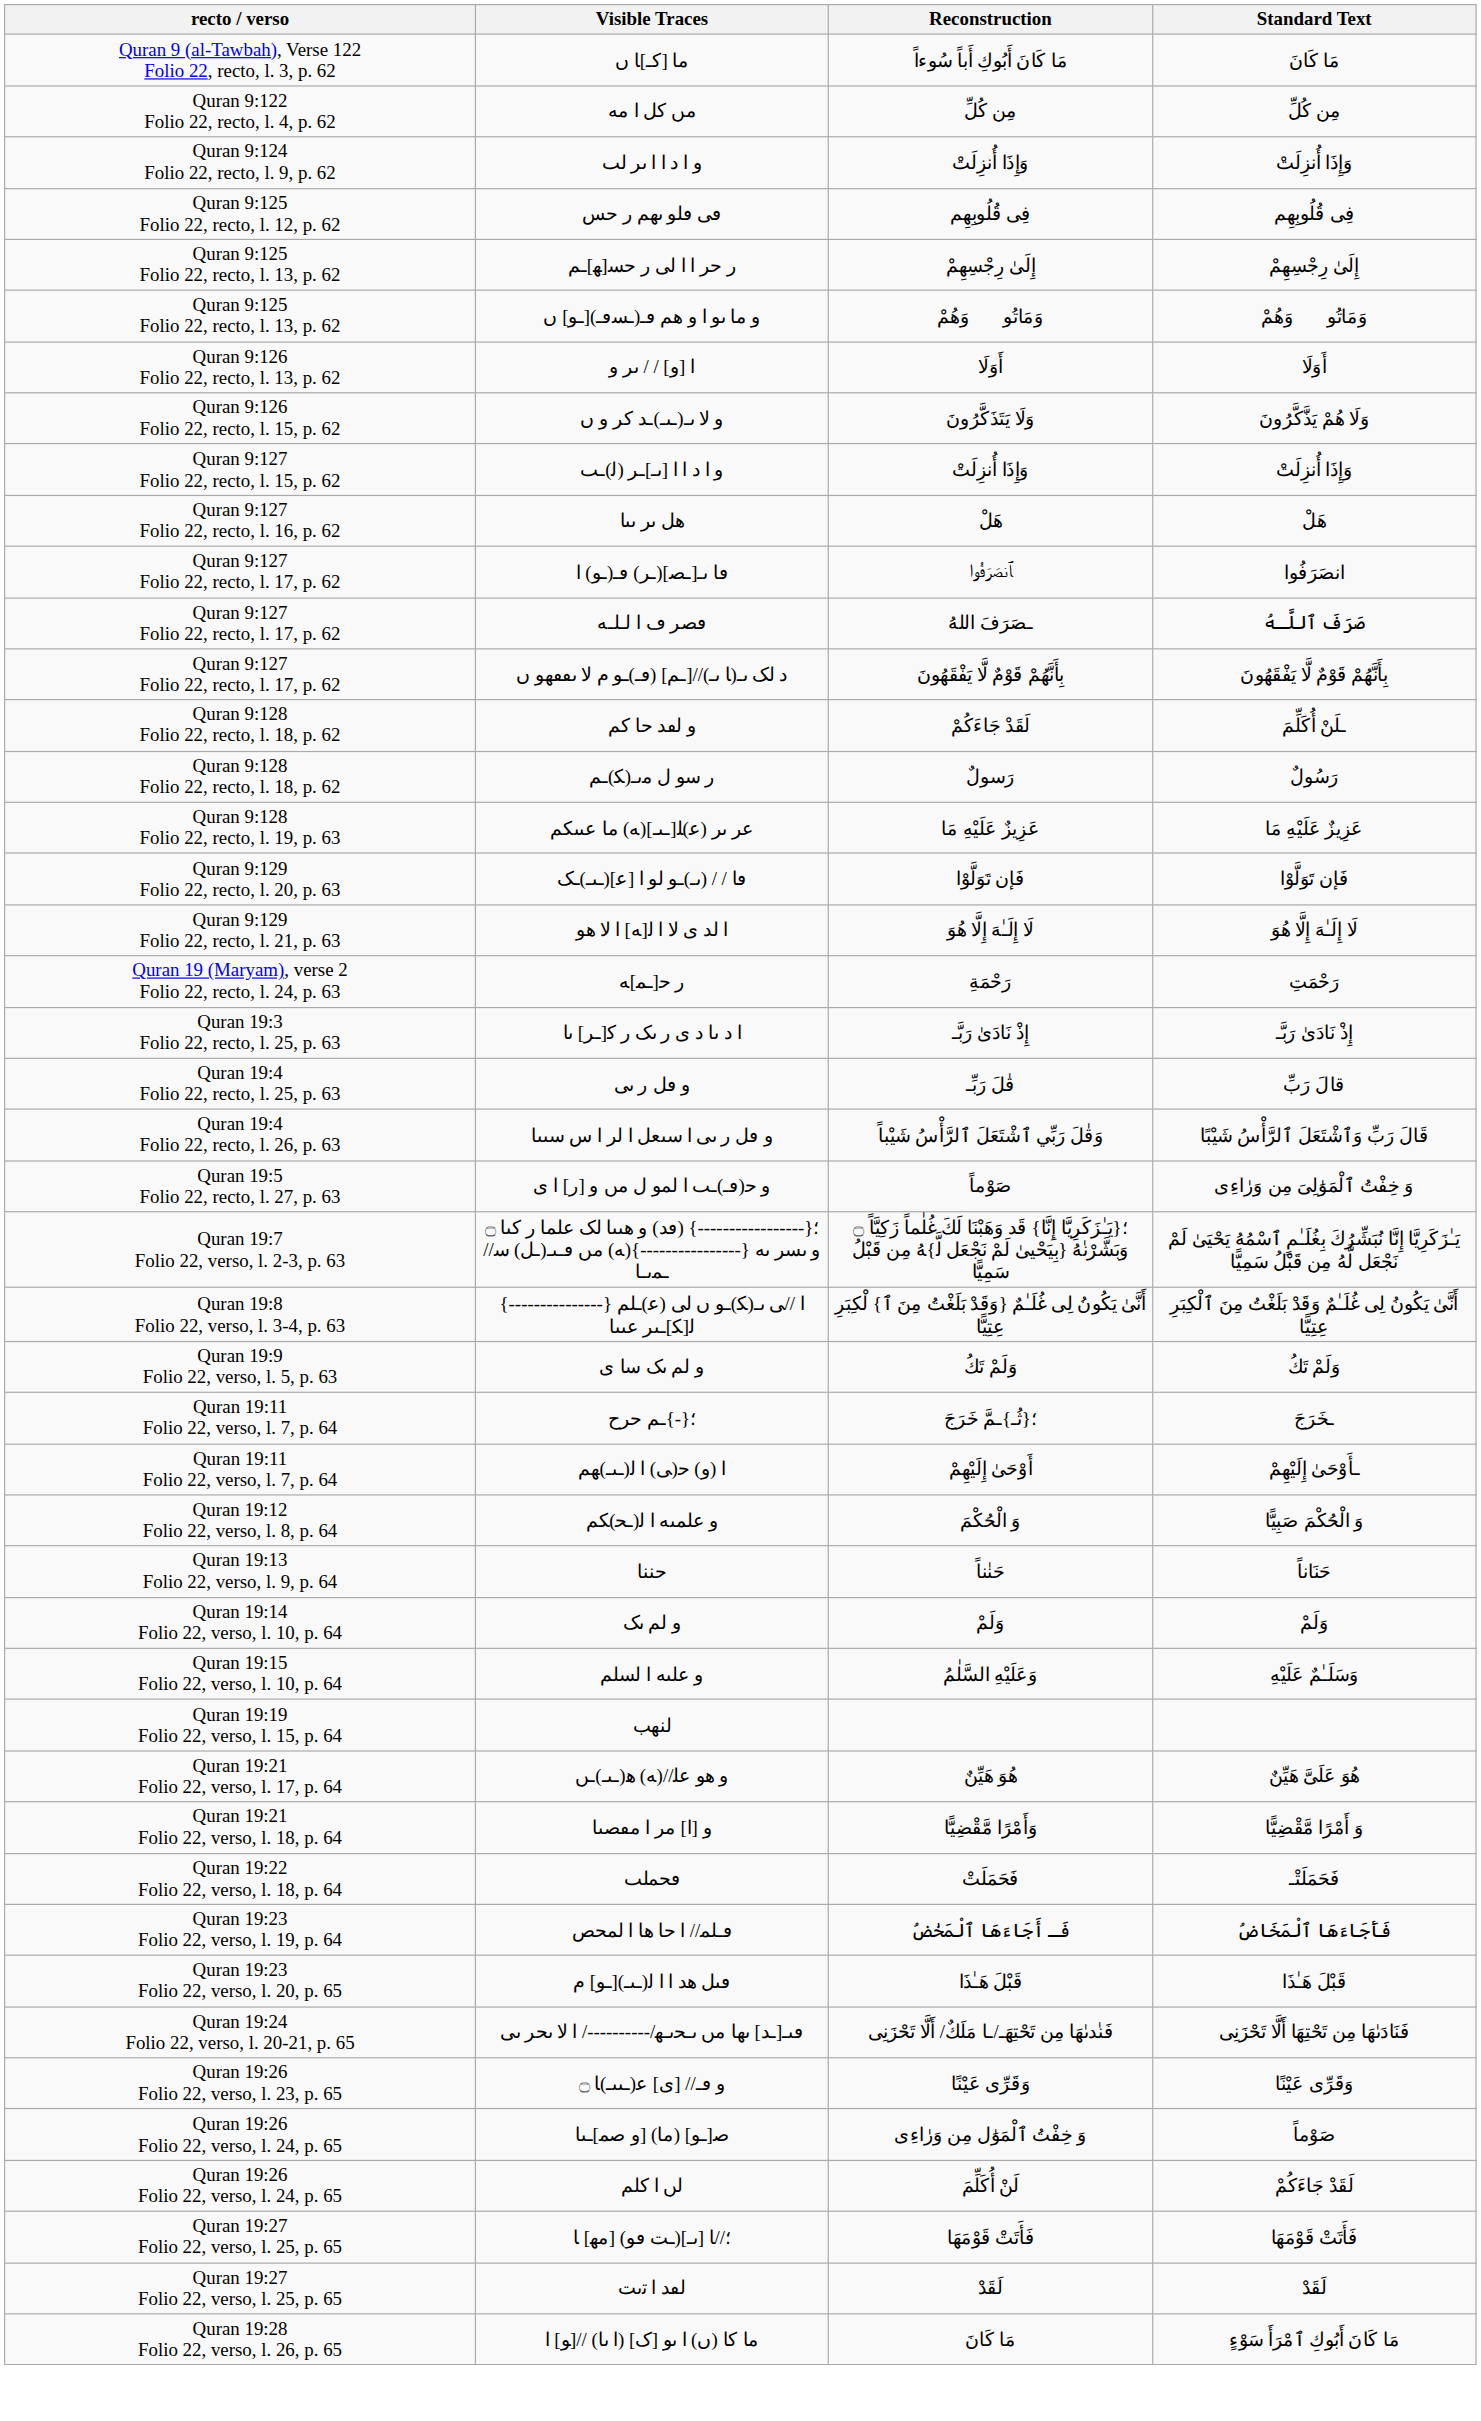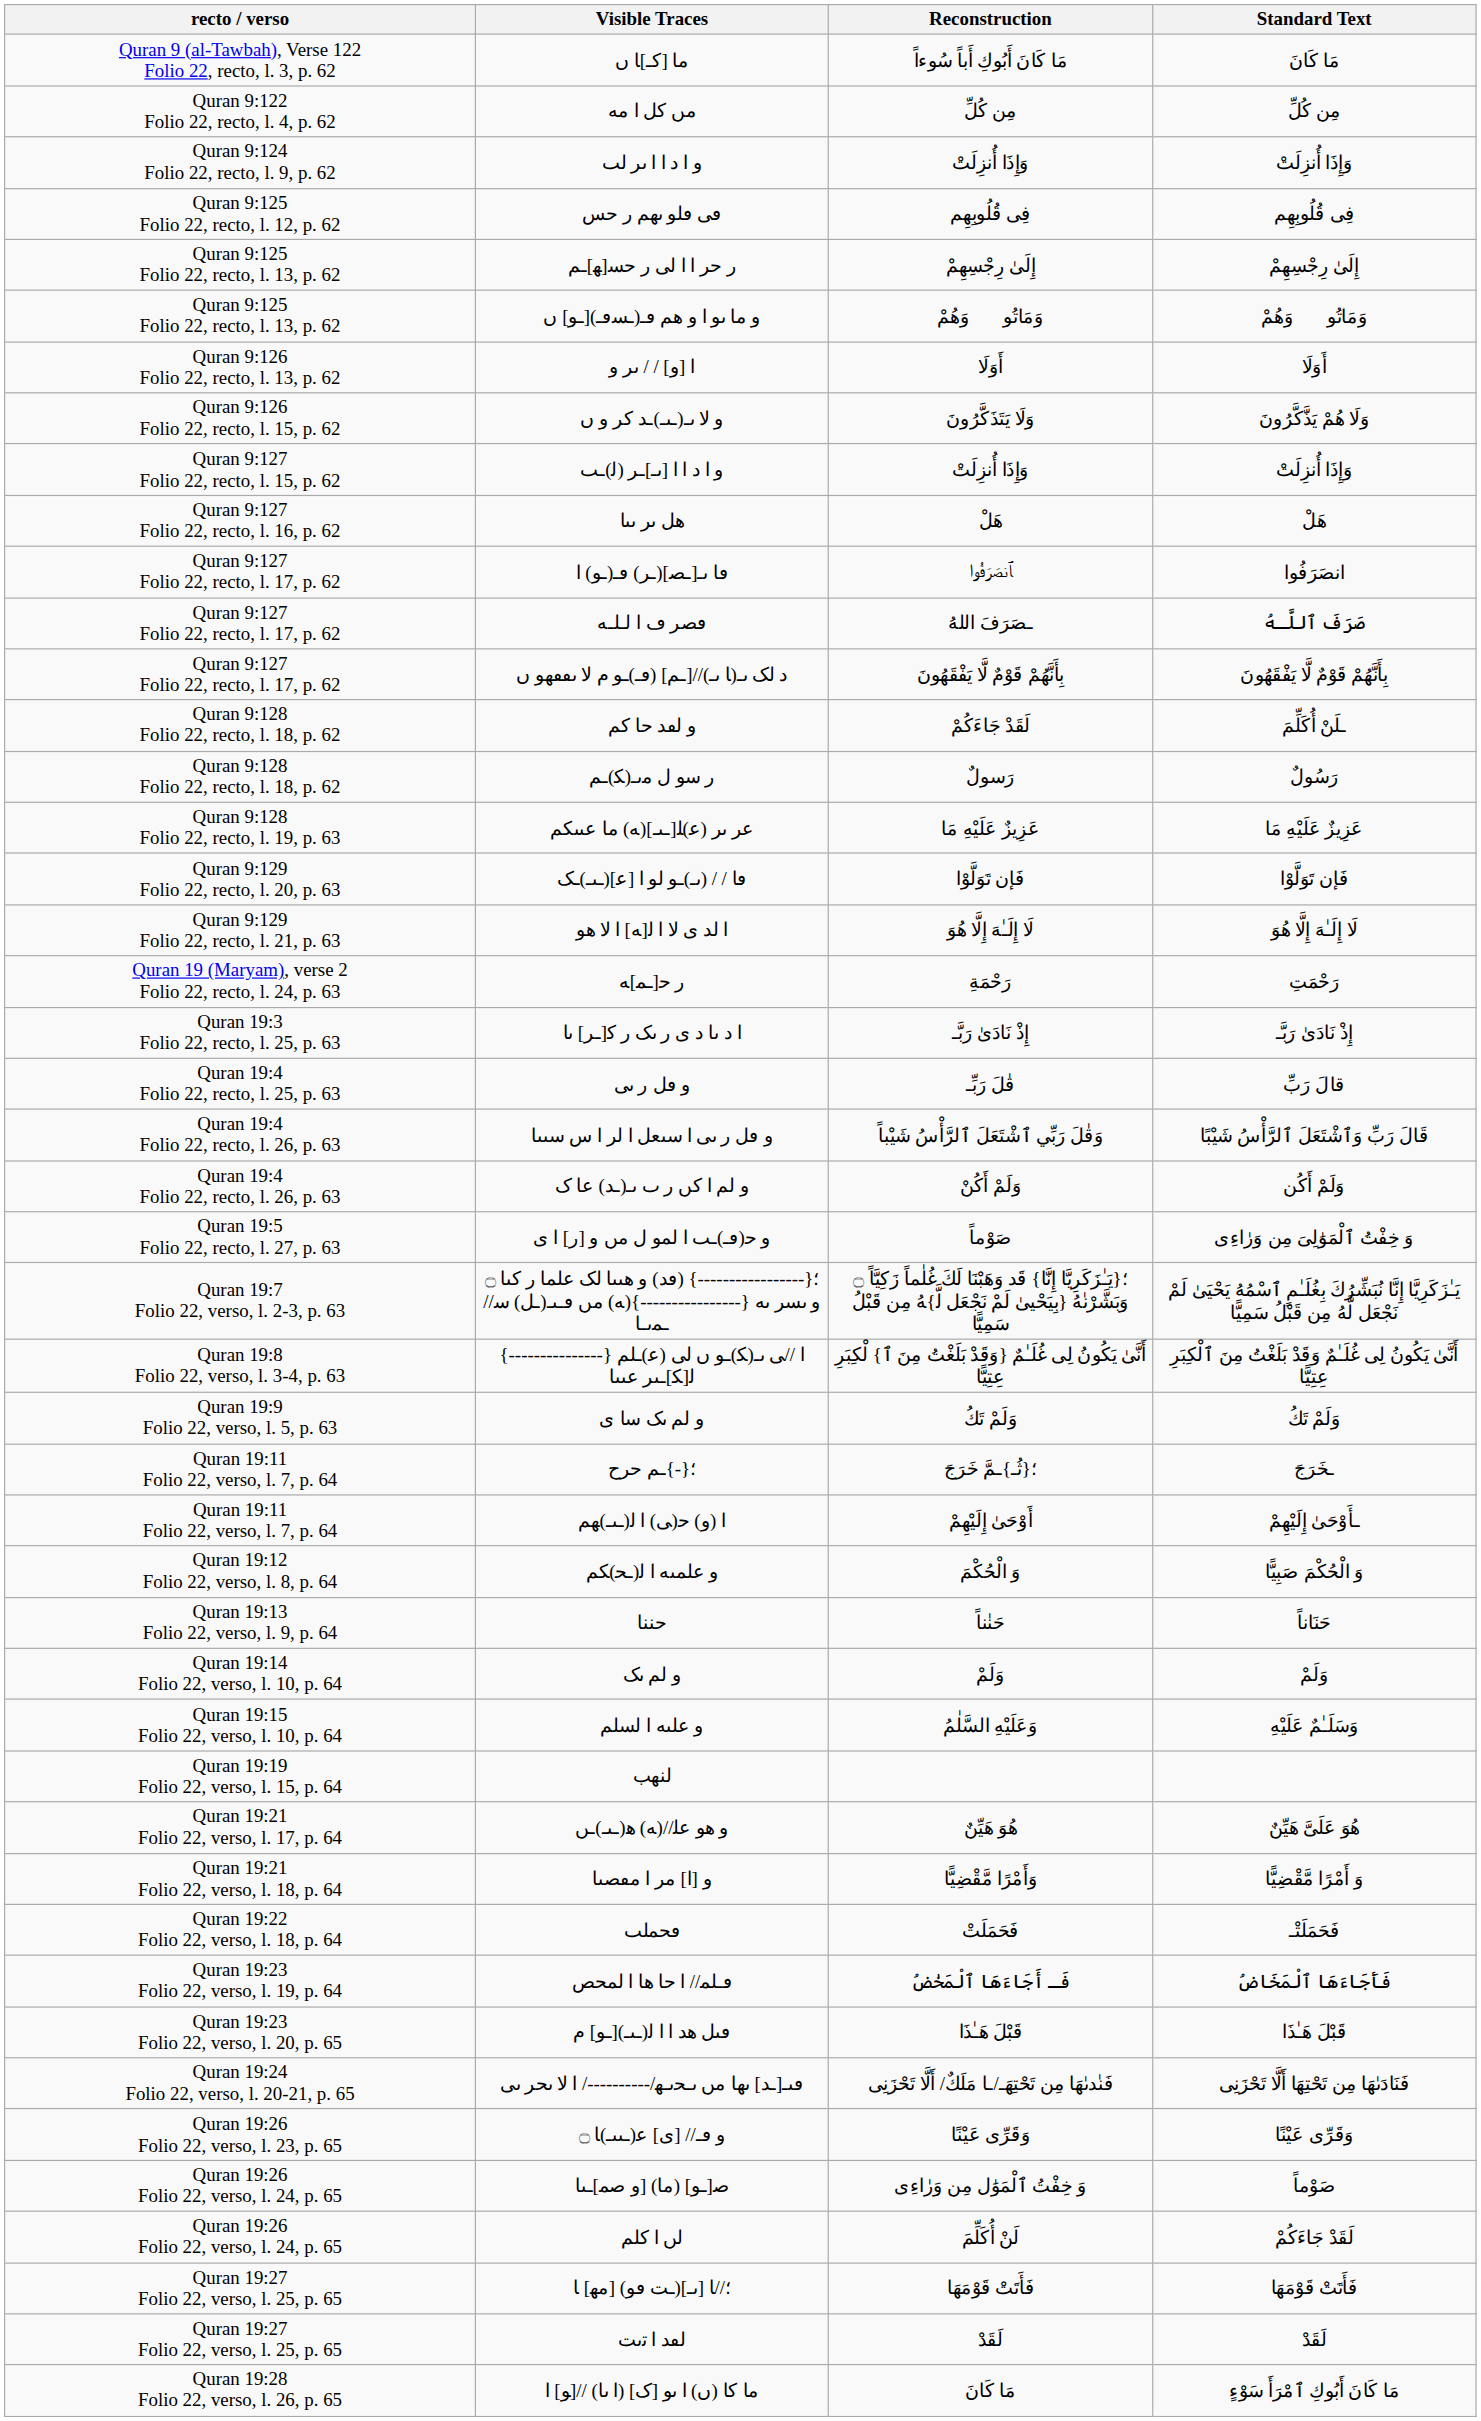+ row: (652, 1186)
